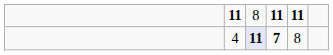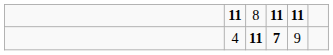(256, 38) lavender background -> (256, 38) no background
(297, 38) 8 -> (297, 38) 9
